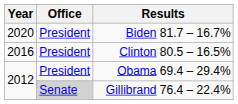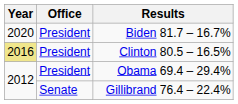(20, 52) no background -> (20, 52) khaki background
(58, 90) lightgrey background -> (58, 90) no background
